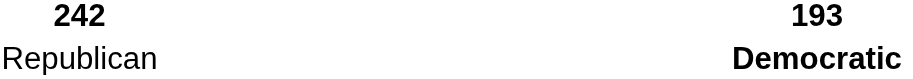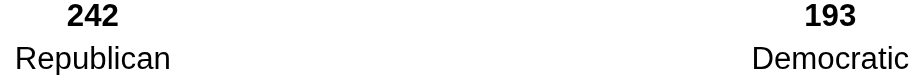(817, 58) bold -> (830, 58) normal
